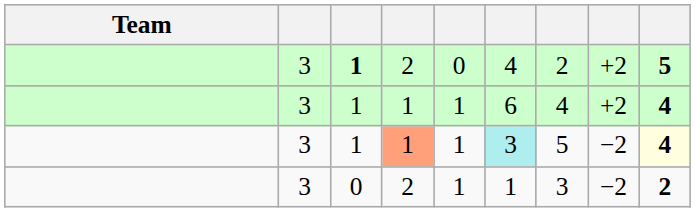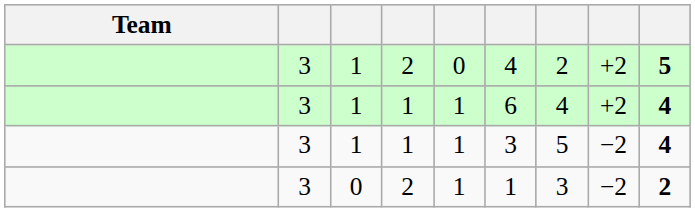(356, 65) bold -> (356, 65) normal
(408, 145) lightsalmon background -> (408, 145) no background
(511, 145) paleturquoise background -> (511, 145) no background
(665, 145) lightyellow background -> (665, 145) no background
